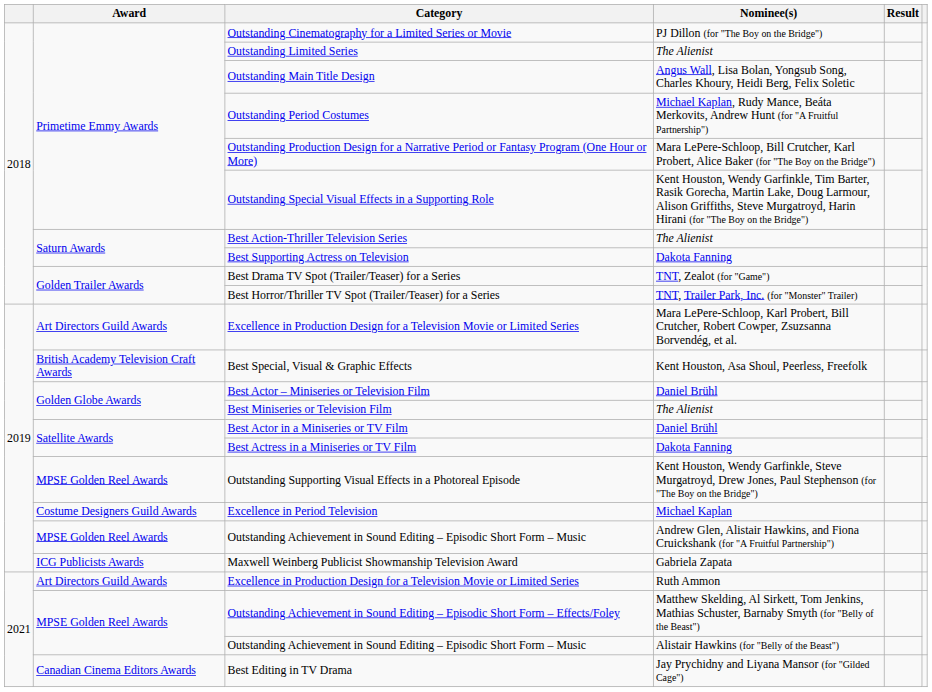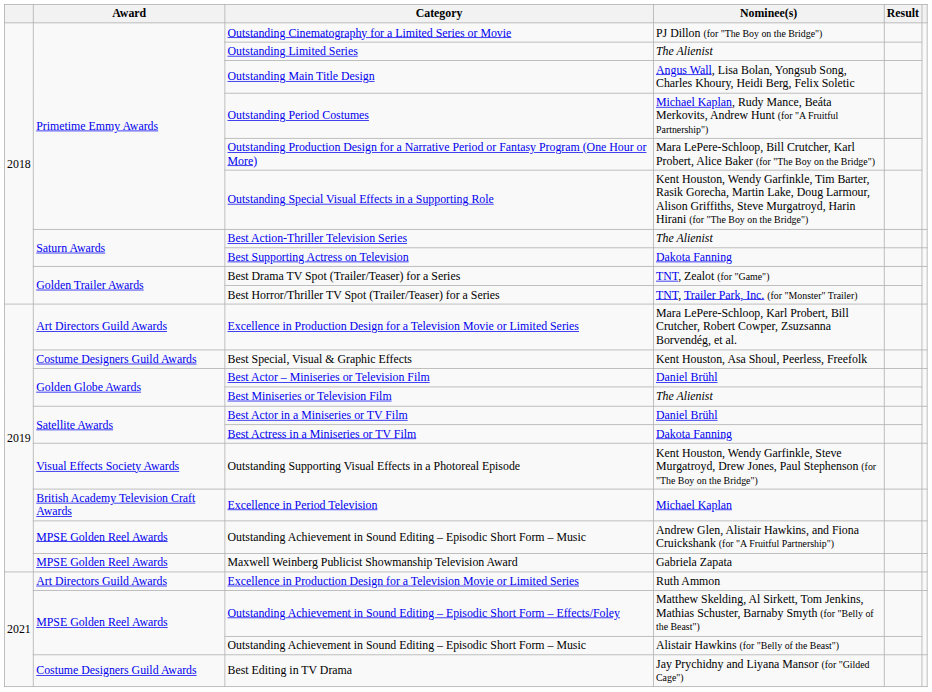(116, 365) British Academy Television Craft Awards -> (116, 359) Costume Designers Guild Awards
(102, 479) MPSE Golden Reel Awards -> (108, 466) Visual Effects Society Awards
(116, 511) Costume Designers Guild Awards -> (116, 505) British Academy Television Craft Awards
(90, 562) ICG Publicists Awards -> (102, 562) MPSE Golden Reel Awards
(116, 671) Canadian Cinema Editors Awards -> (116, 671) Costume Designers Guild Awards
